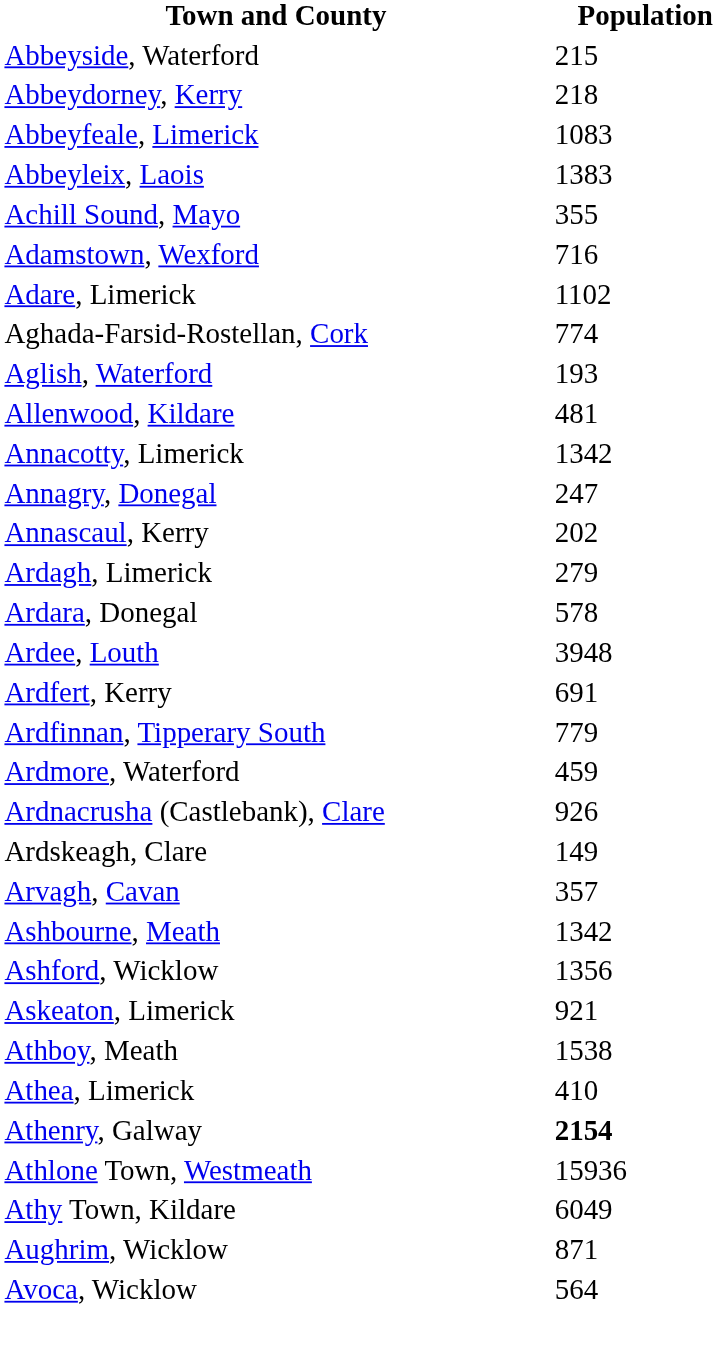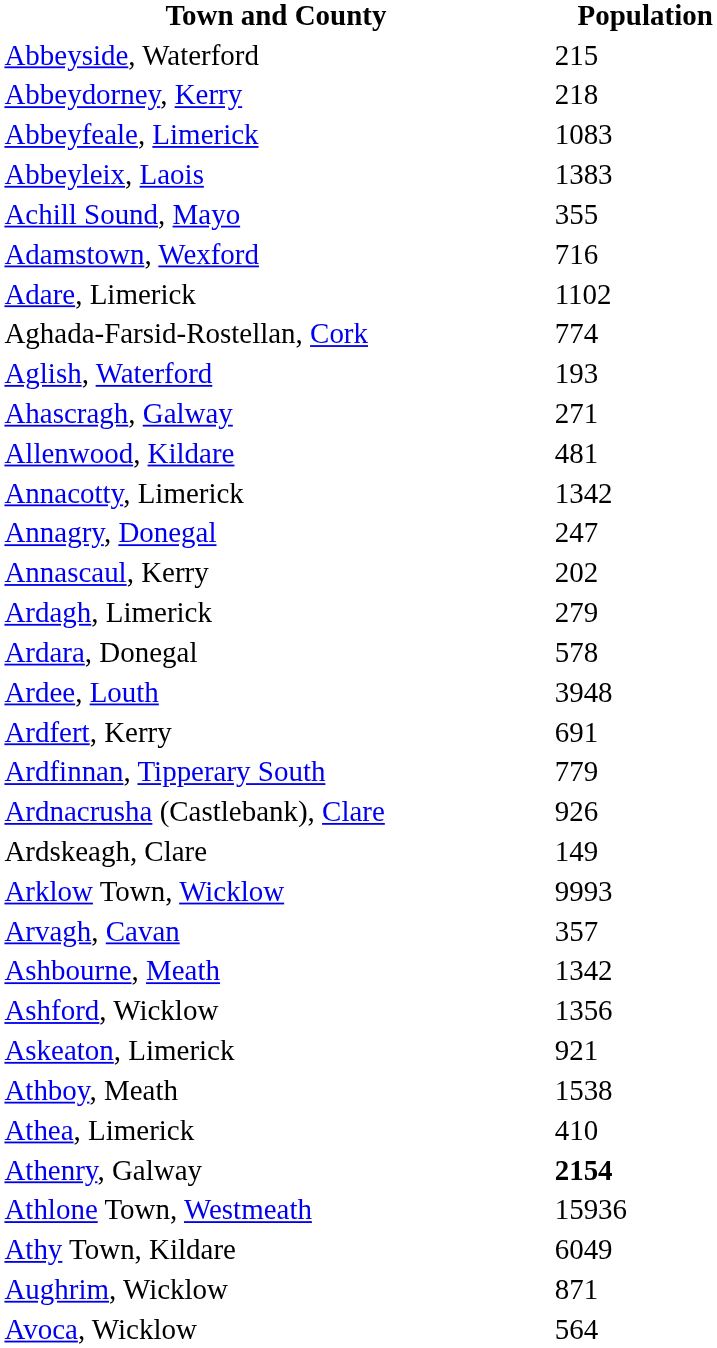+ row: (119, 413)
- row: (122, 771)
+ row: (144, 891)
